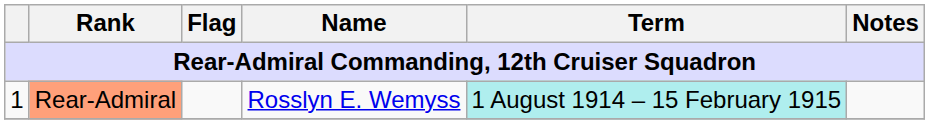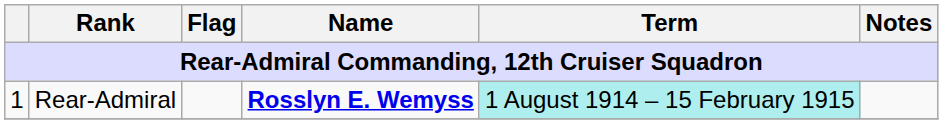(105, 99) lightsalmon background -> (105, 99) no background
(354, 99) normal -> (361, 99) bold
